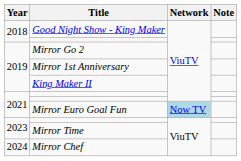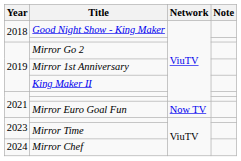(188, 109) lightblue background -> (188, 109) no background
